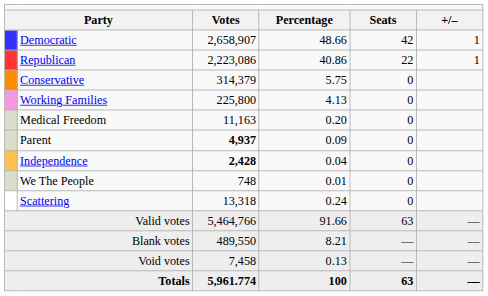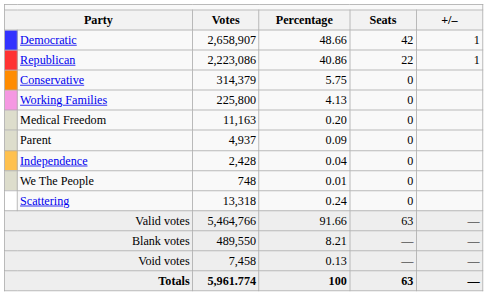(242, 140) bold -> (242, 140) normal
(242, 160) bold -> (242, 160) normal
